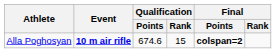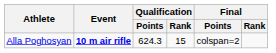(150, 41) 674.6 -> (150, 41) 624.3
(219, 41) bold -> (218, 41) normal
